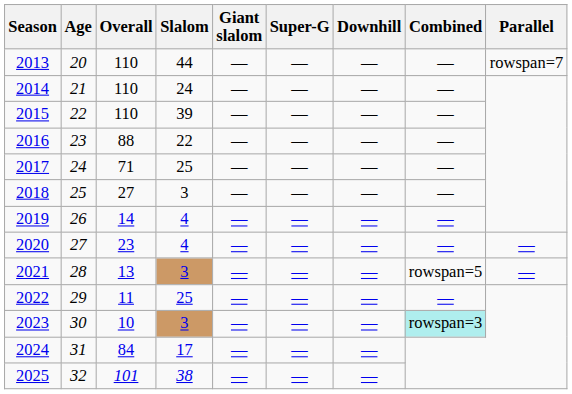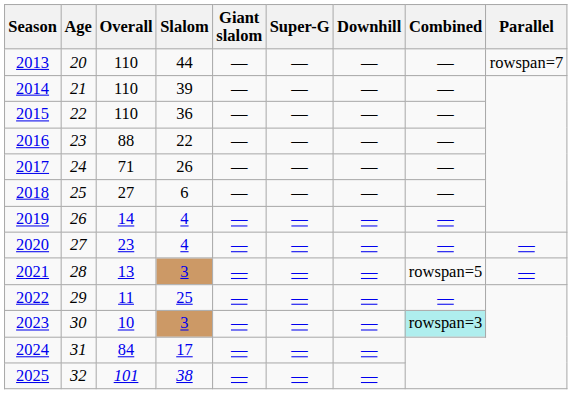(184, 88) 24 -> (184, 88) 39
(184, 114) 39 -> (184, 114) 36
(184, 166) 25 -> (184, 166) 26
(184, 192) 3 -> (184, 192) 6
